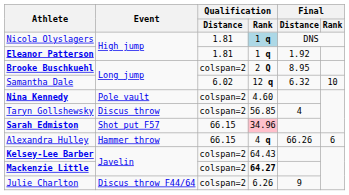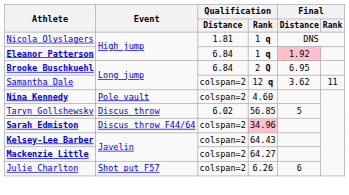(263, 39) lightblue background -> (263, 39) no background
(223, 53) 1.81 -> (223, 53) 6.84
(299, 53) no background -> (299, 53) pink background
(223, 68) colspan=2 -> (223, 68) 6.84
(299, 68) 8.95 -> (299, 68) 6.95
(223, 82) 6.02 -> (223, 82) colspan=2
(299, 82) 6.32 -> (299, 82) 3.62
(333, 82) 10 -> (333, 82) 11
(223, 111) colspan=2 -> (223, 111) 6.02
(299, 111) 4 -> (299, 111) 5
(129, 125) Shot put F57 -> (147, 125) Discus throw F44/64
(223, 125) 66.15 -> (223, 125) colspan=2
- row: (48, 139)
(263, 168) bold -> (263, 154) normal
(147, 183) Discus throw F44/64 -> (129, 168) Shot put F57
(299, 183) 9 -> (299, 168) 6
